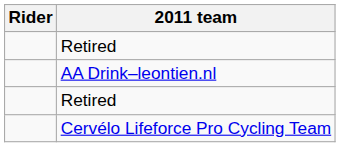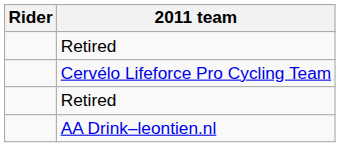(138, 73) AA Drink–leontien.nl -> (196, 73) Cervélo Lifeforce Pro Cycling Team
(196, 127) Cervélo Lifeforce Pro Cycling Team -> (138, 127) AA Drink–leontien.nl
